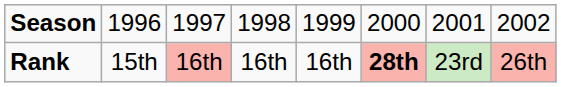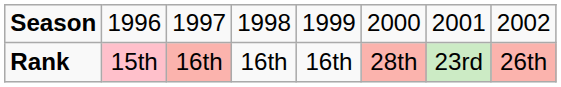(134, 61) no background -> (134, 61) pink background
(394, 61) bold -> (394, 61) normal
